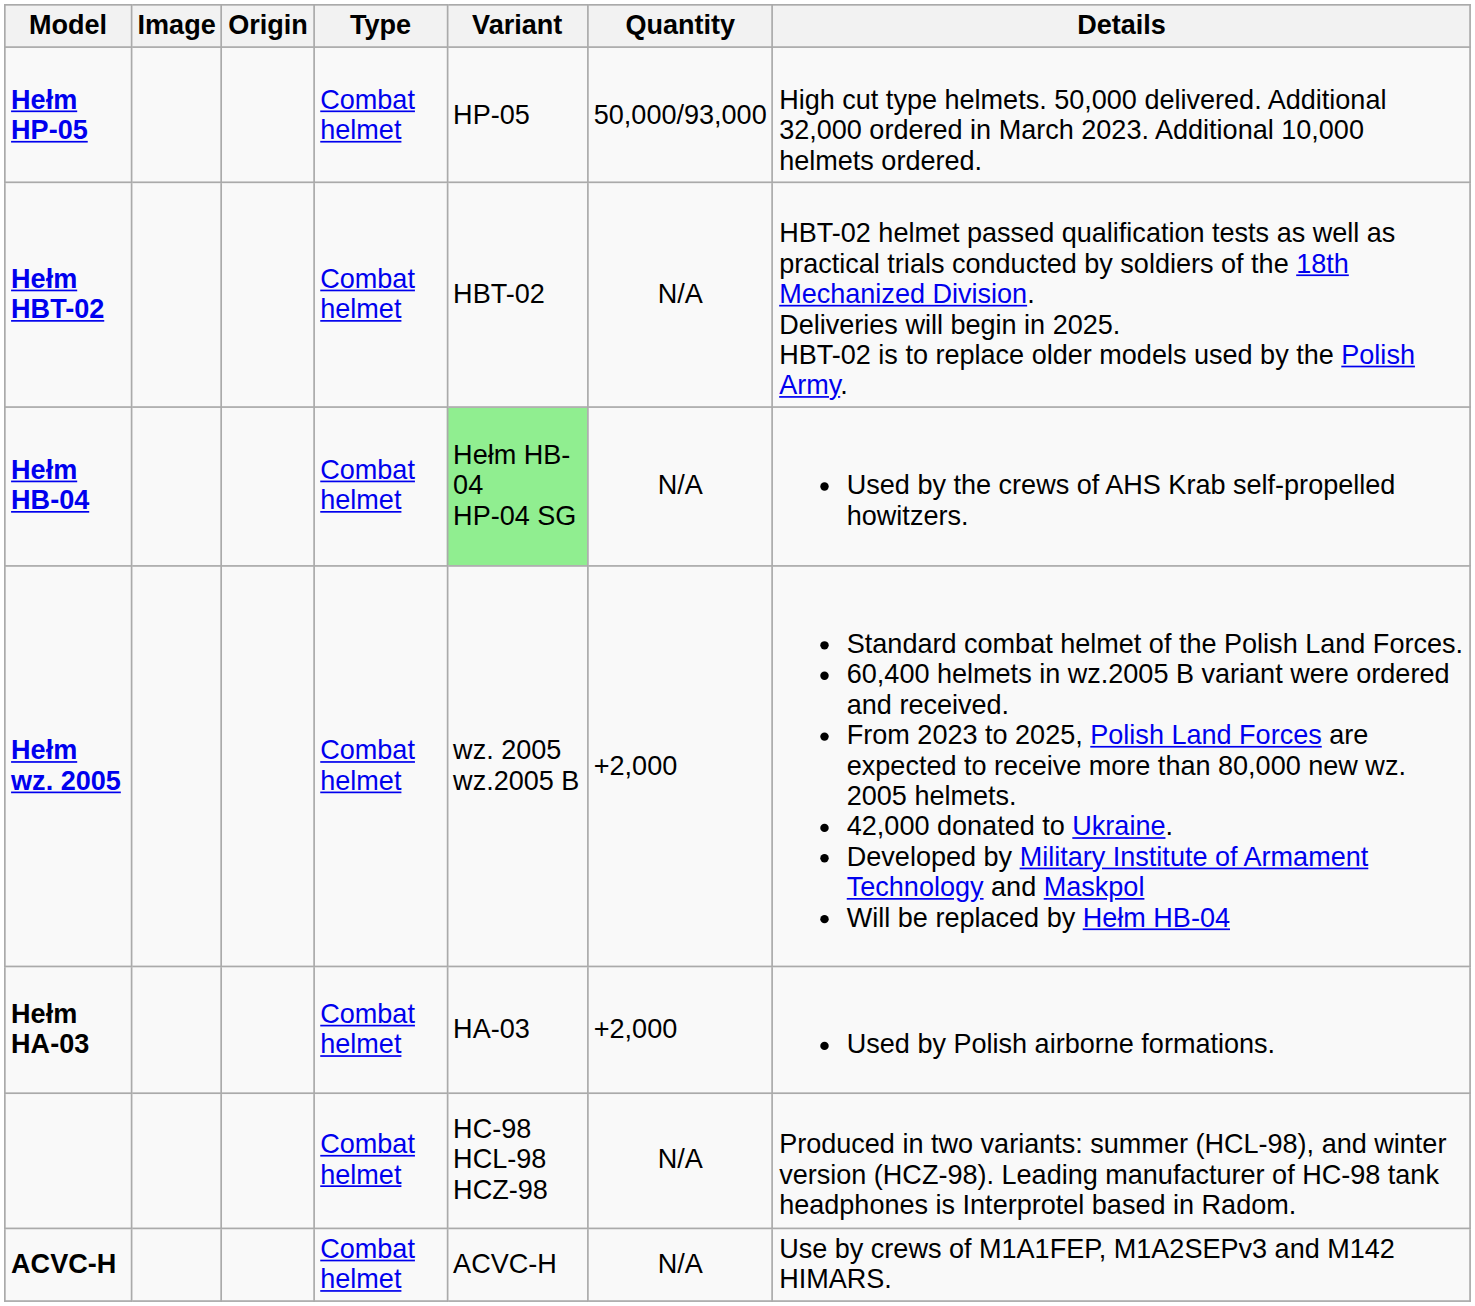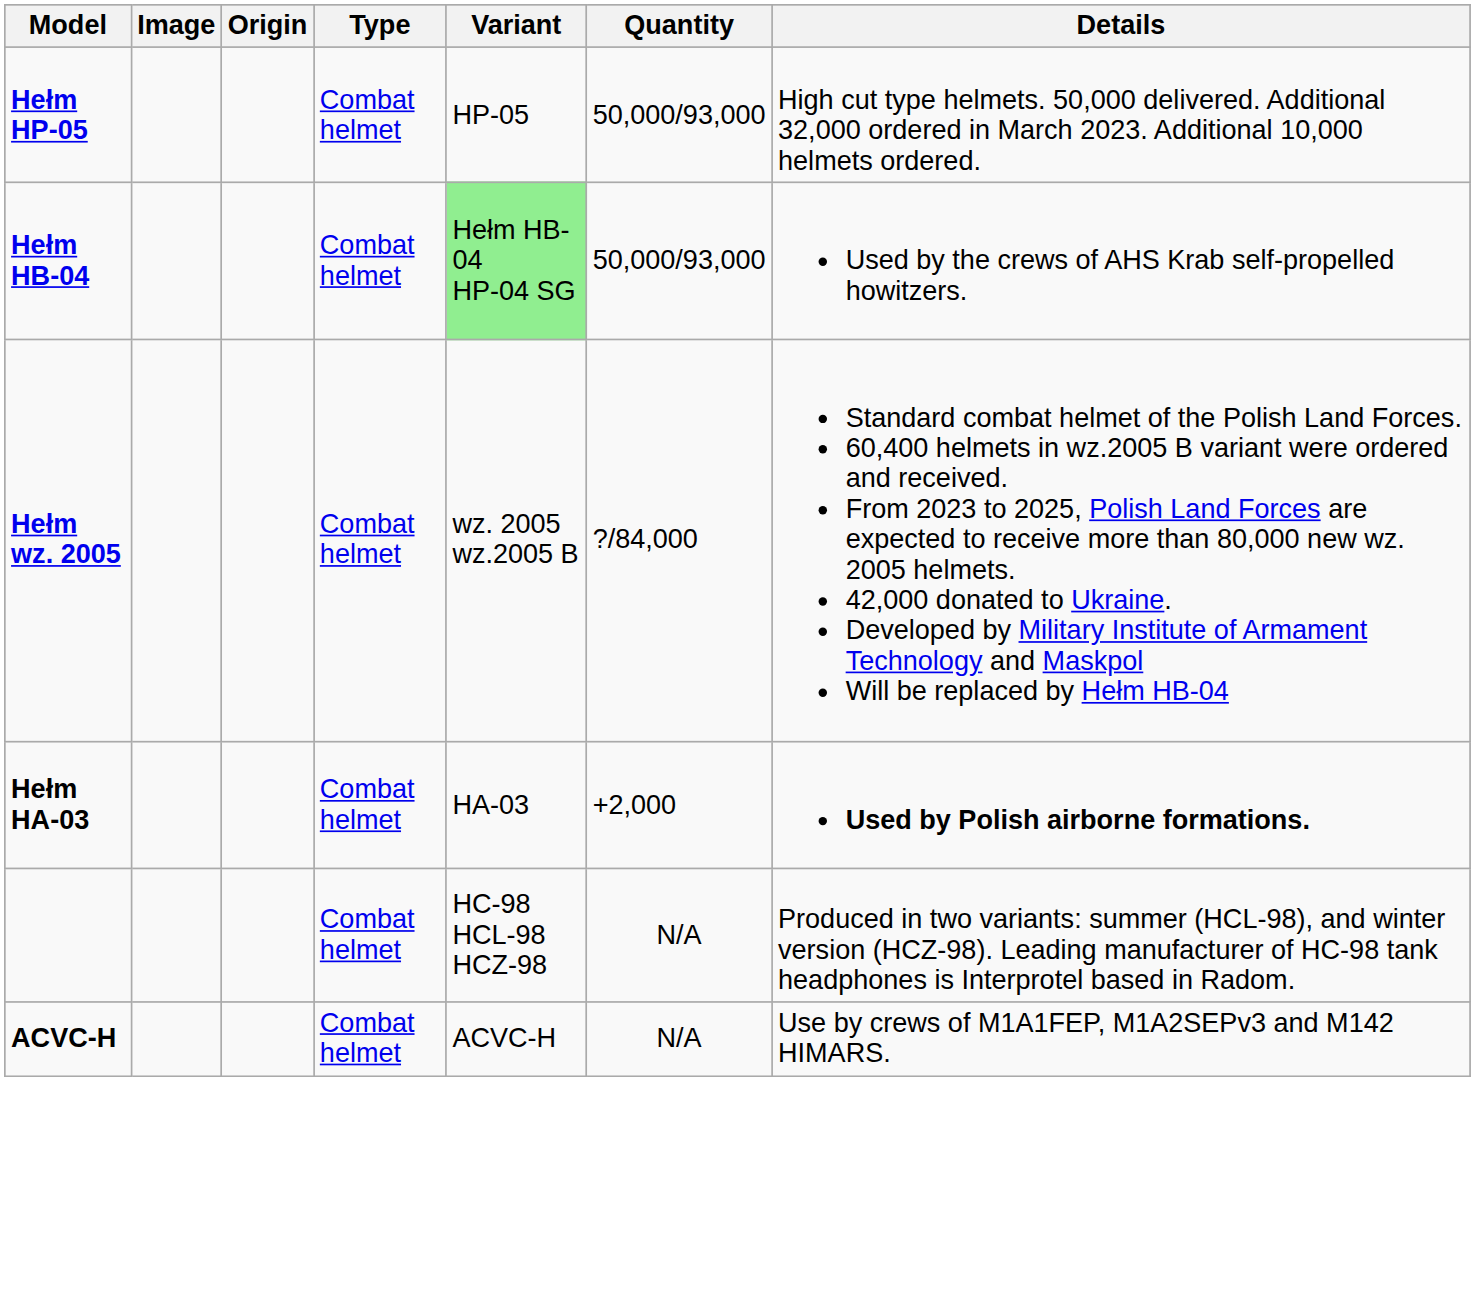- row: (58, 294)
(680, 485) N/A -> (679, 260) 50,000/93,000
(635, 765) +2,000 -> (645, 539) ?/84,000
(1121, 1045) normal -> (1121, 820) bold
